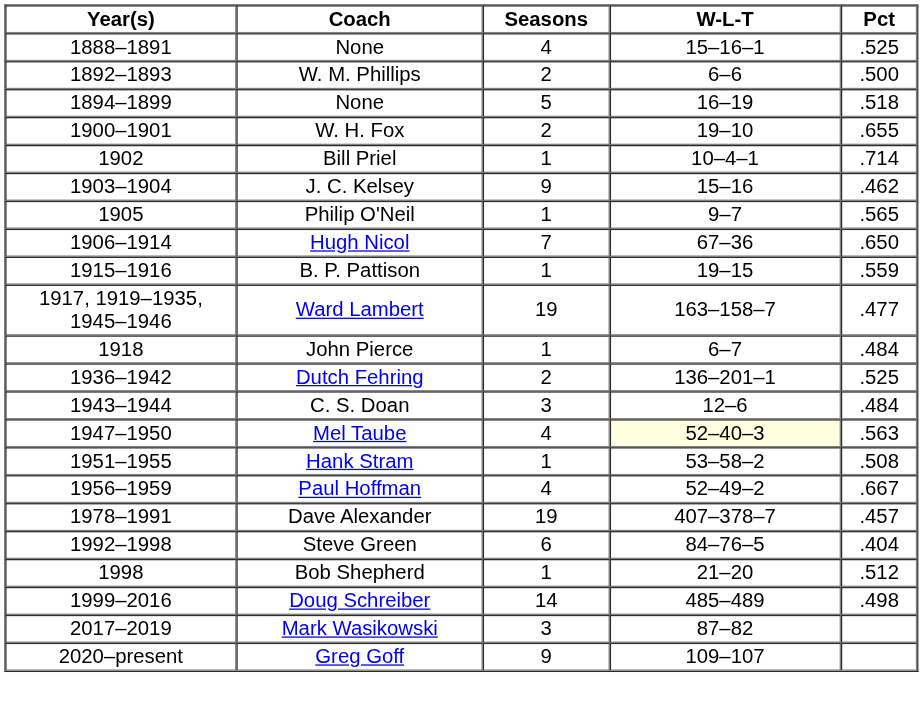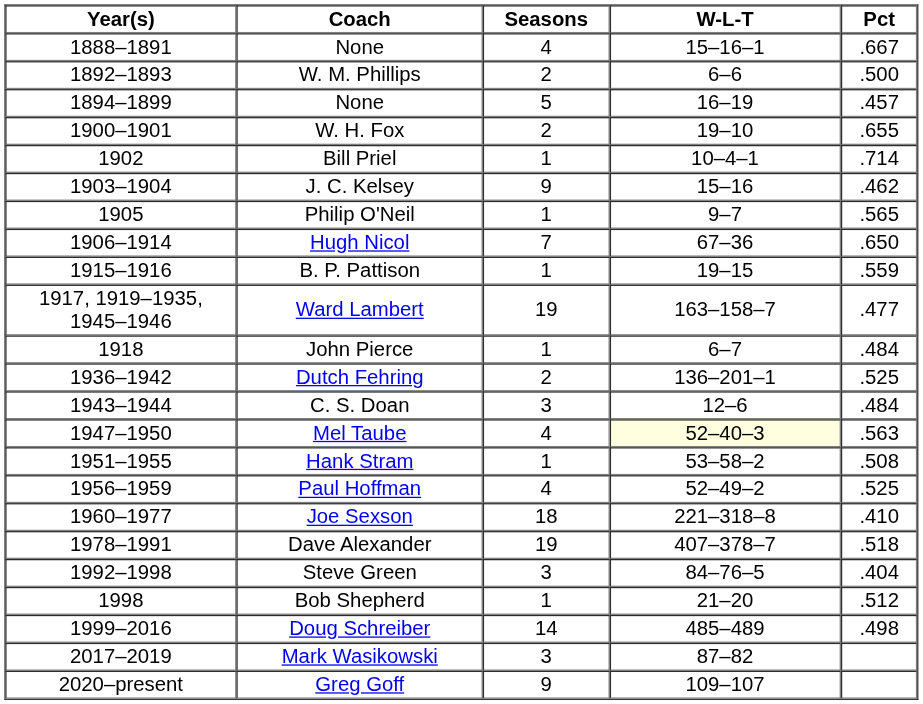(879, 47) .525 -> (879, 47) .667
(879, 102) .518 -> (879, 102) .457
(879, 489) .667 -> (879, 489) .525
+ row: (121, 516)
(879, 516) .457 -> (879, 544) .518
(546, 544) 6 -> (546, 572) 3
